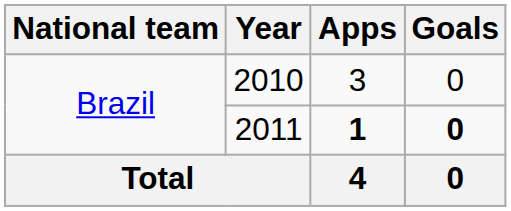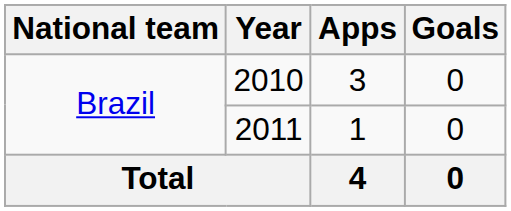(358, 129) bold -> (358, 129) normal
(455, 129) bold -> (455, 129) normal
